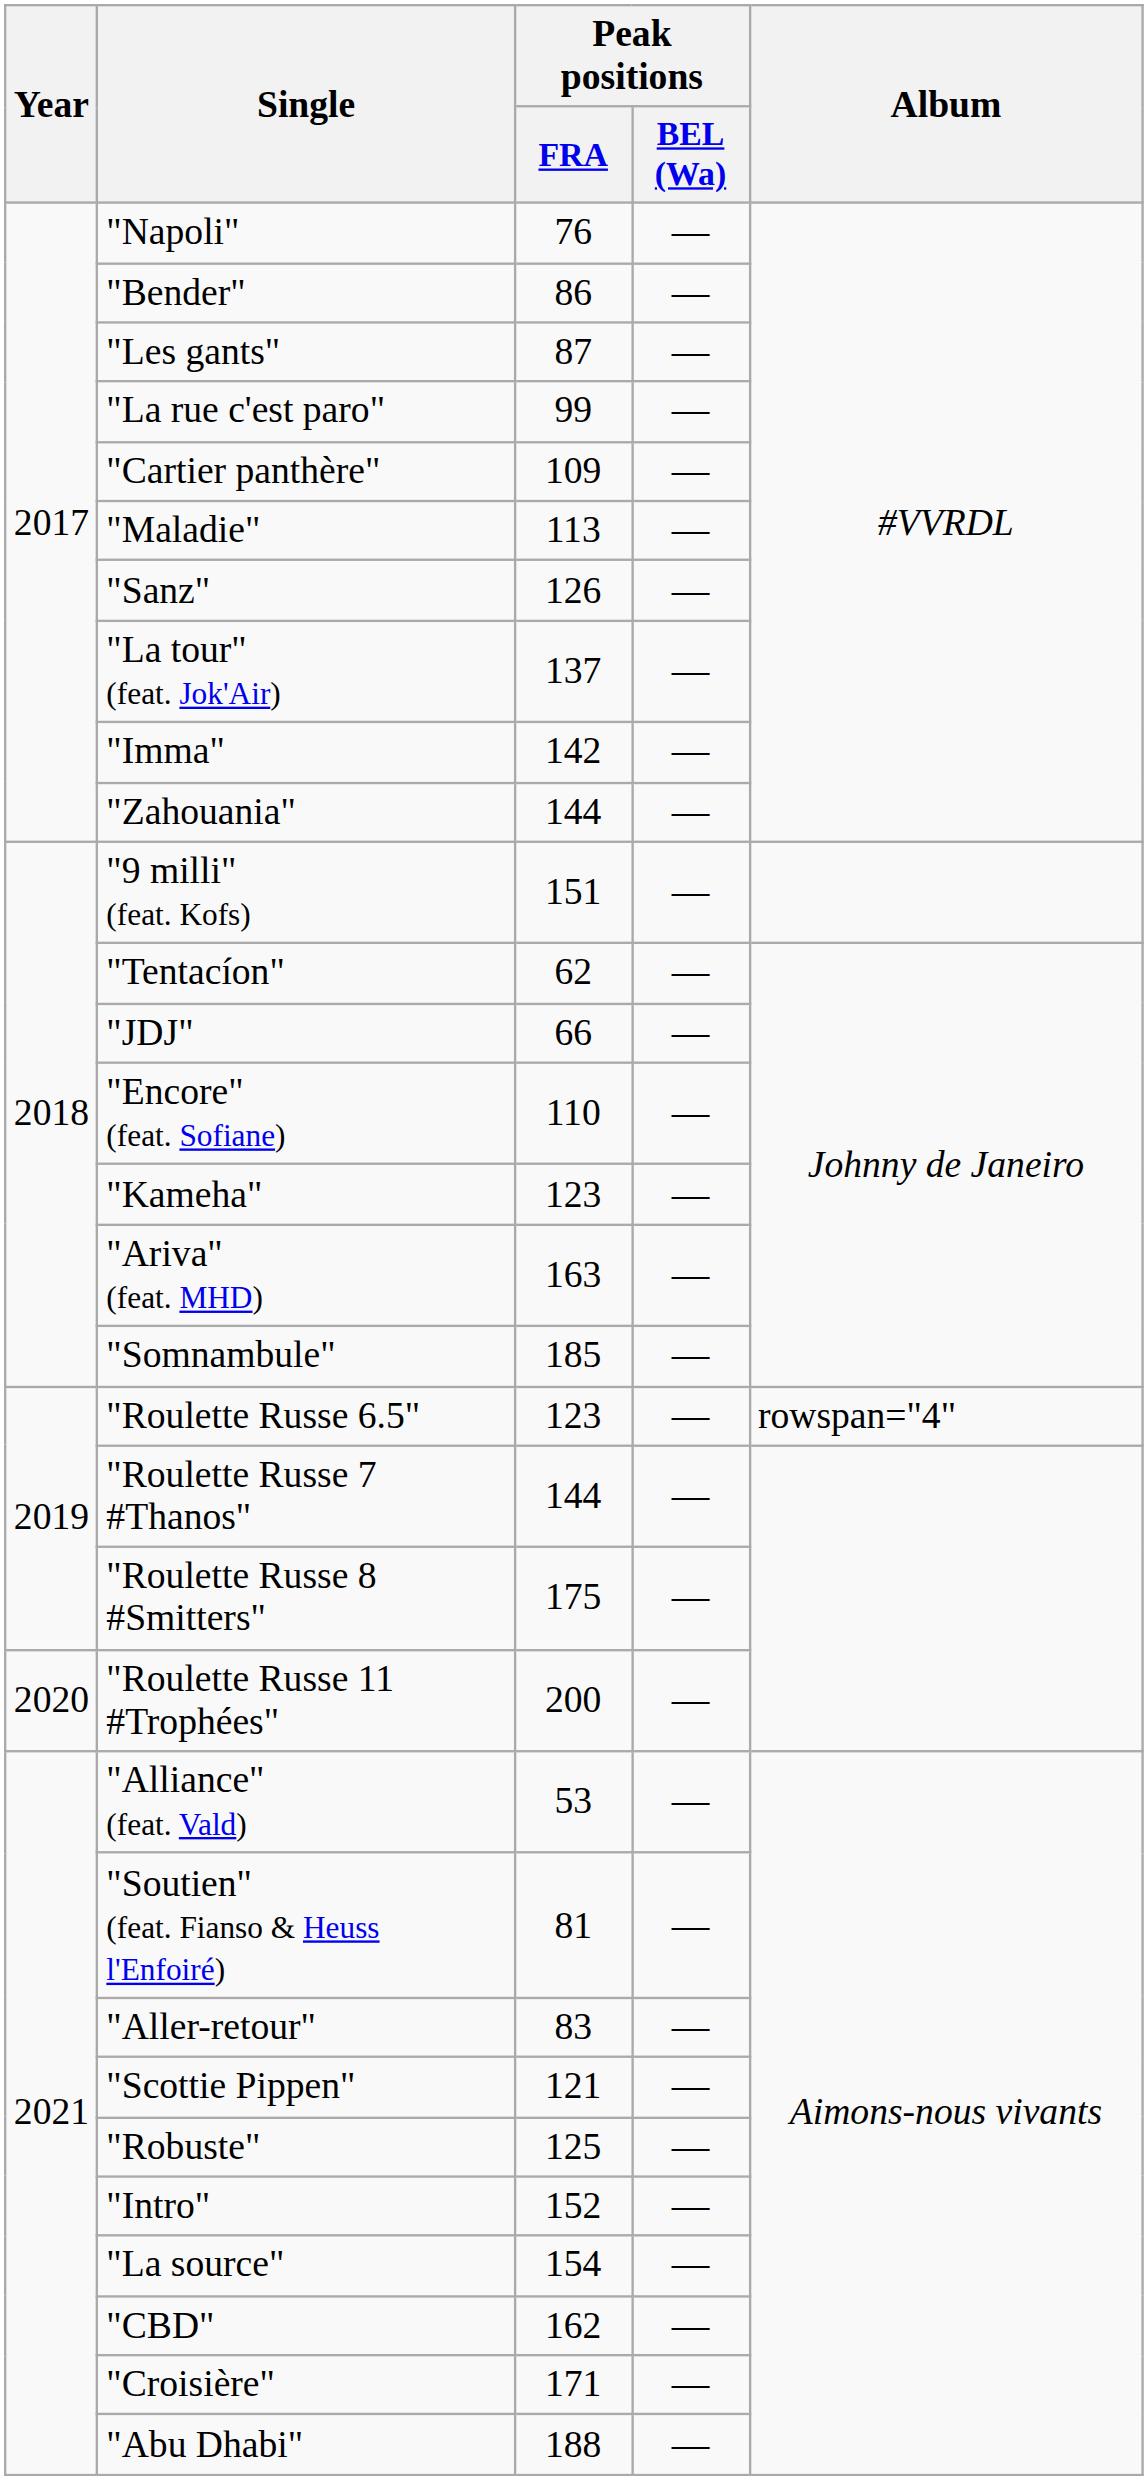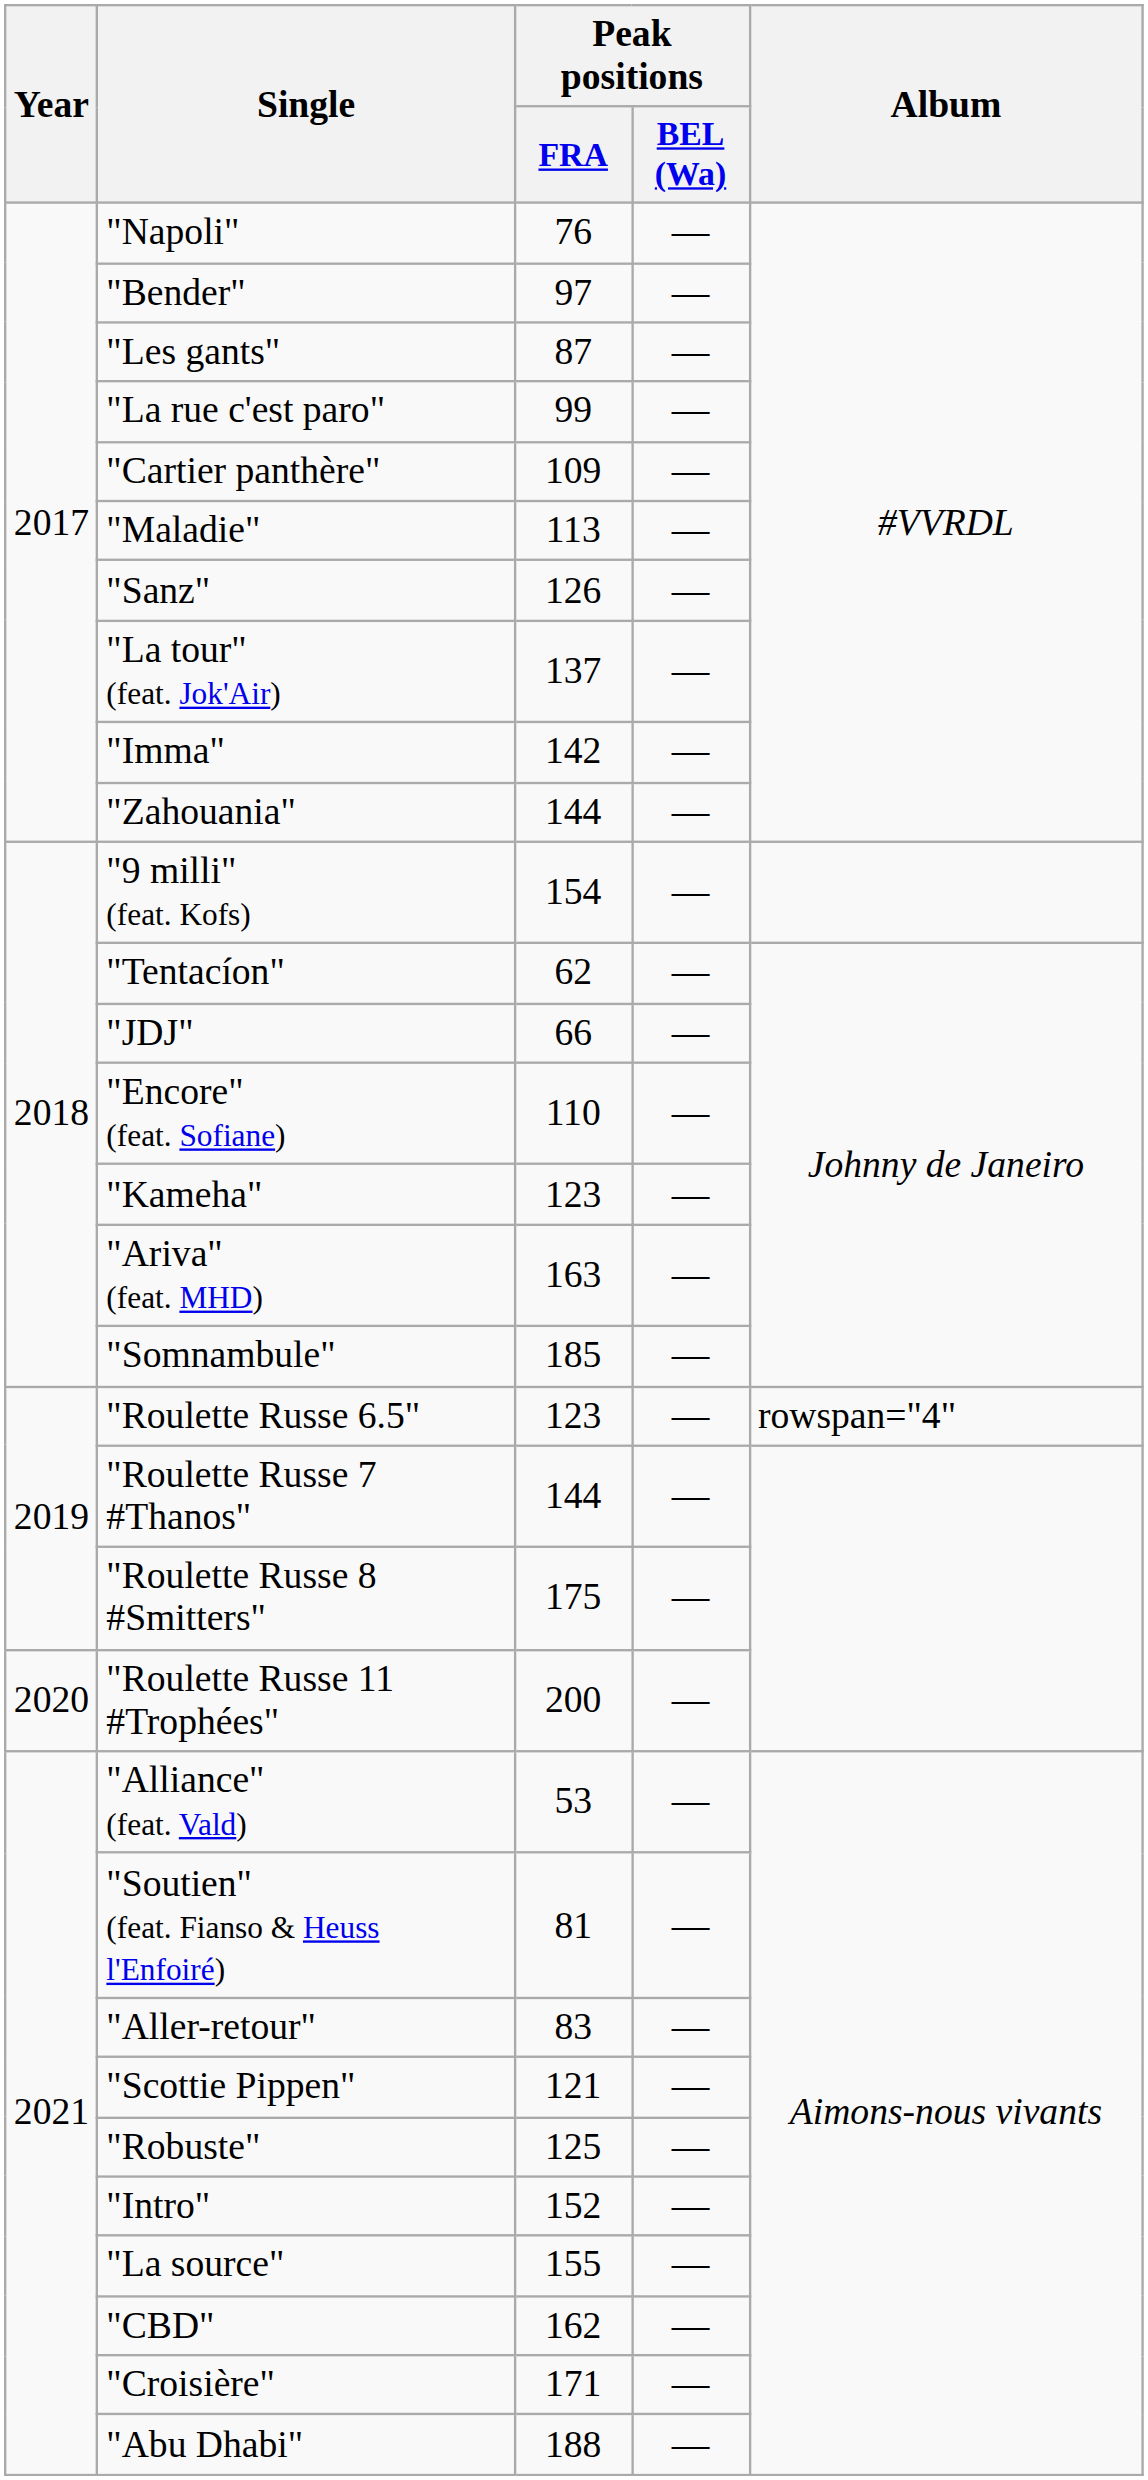(573, 291) 86 -> (573, 291) 97
(573, 891) 151 -> (573, 891) 154
(573, 2265) 154 -> (573, 2265) 155
